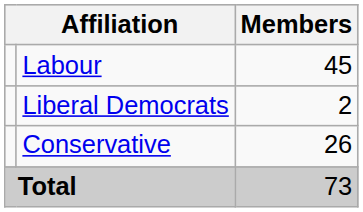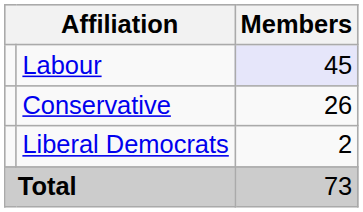(338, 65) no background -> (338, 65) lavender background
rows swapped: (97, 145) <-> (126, 105)
